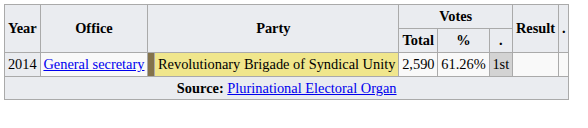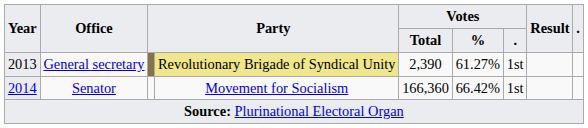(22, 64) 2014 -> (22, 64) 2013
(418, 64) 2,590 -> (426, 64) 2,390
(463, 64) 61.26% -> (478, 64) 61.27%
(501, 64) lightgrey background -> (515, 64) no background
+ row: (94, 88)
